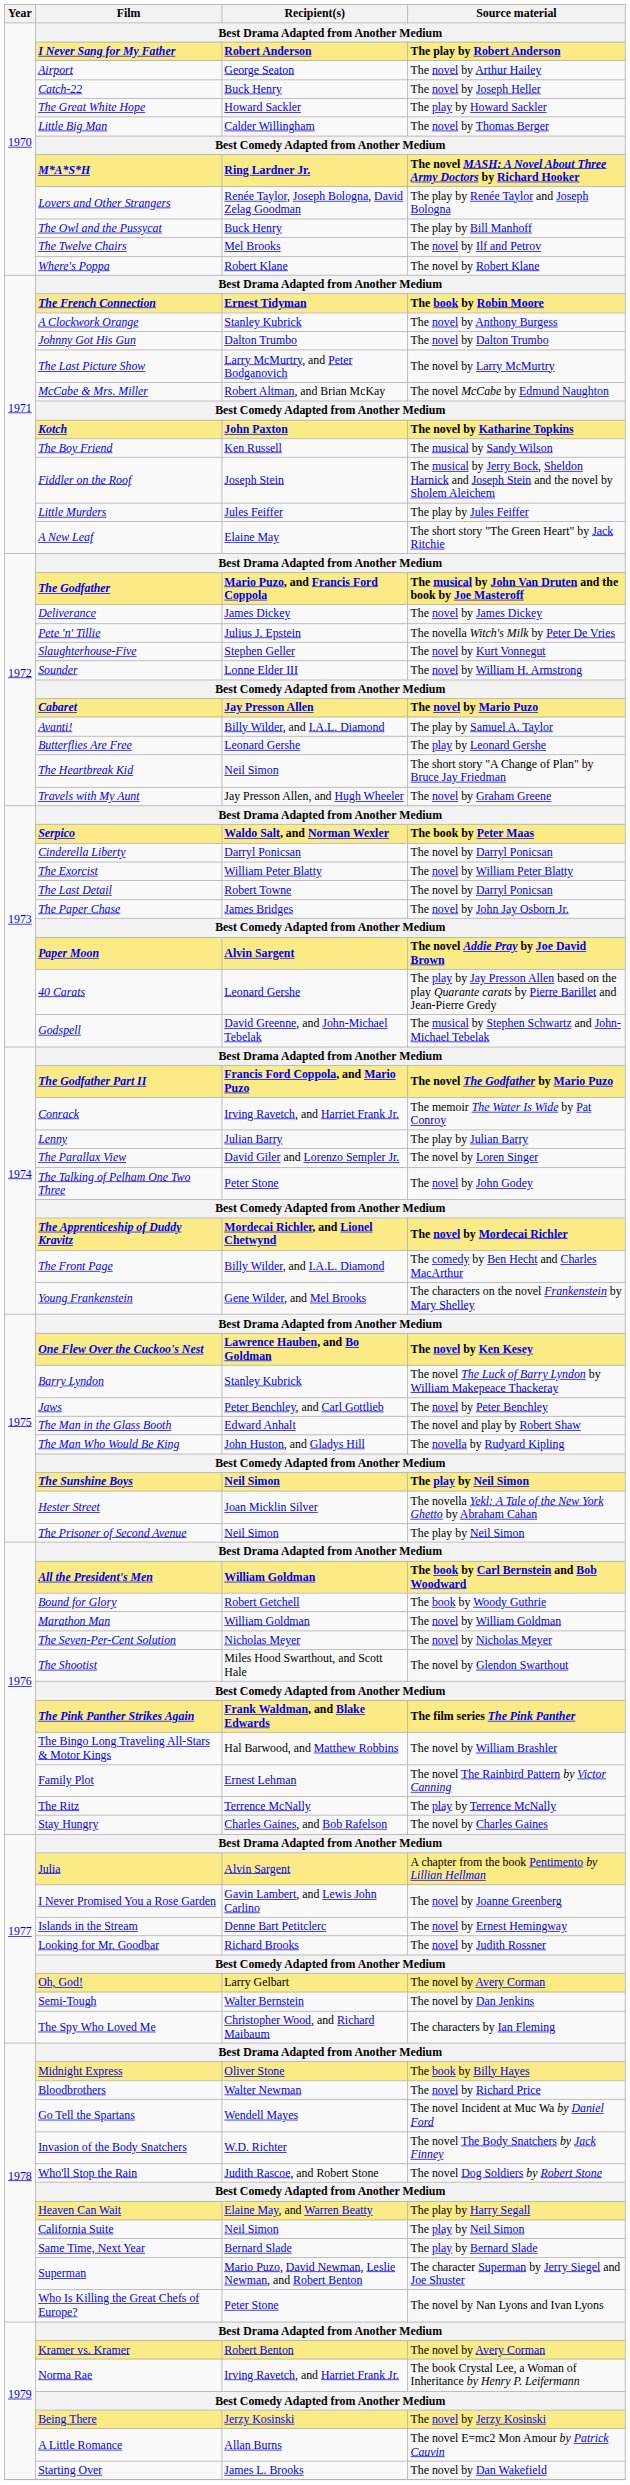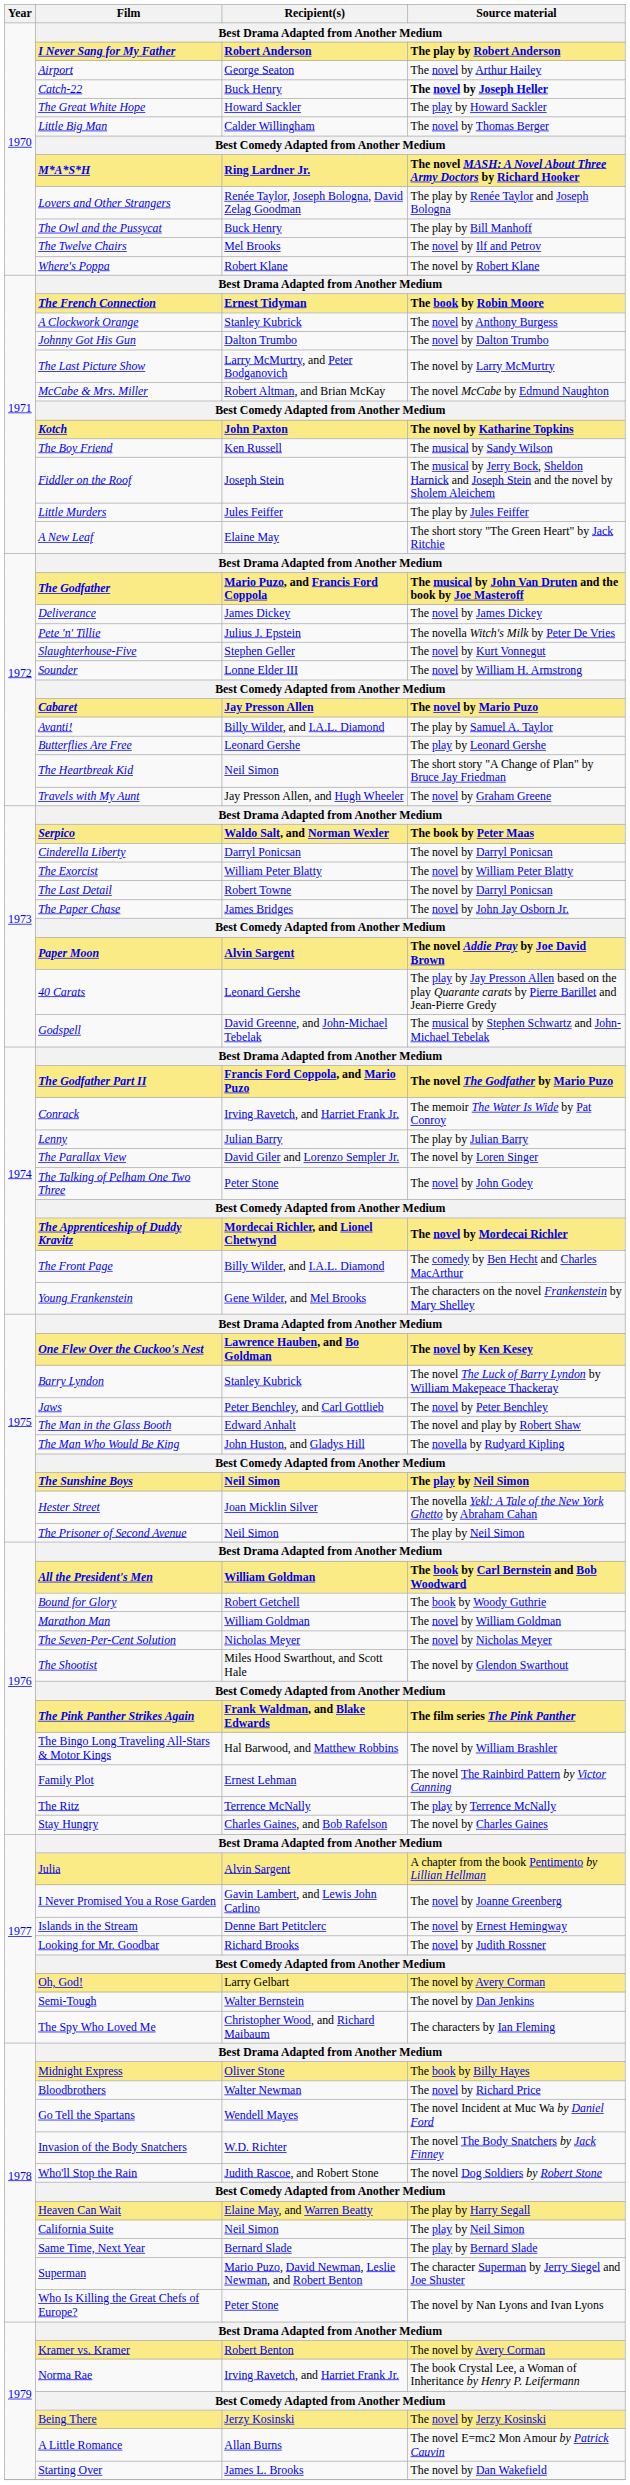(476, 88) normal -> (479, 88) bold
